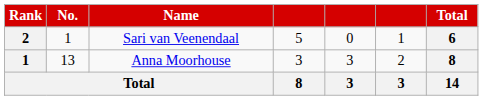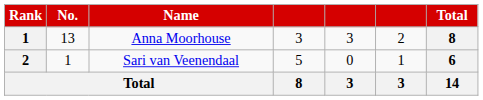rows swapped: (181, 60) <-> (181, 38)
